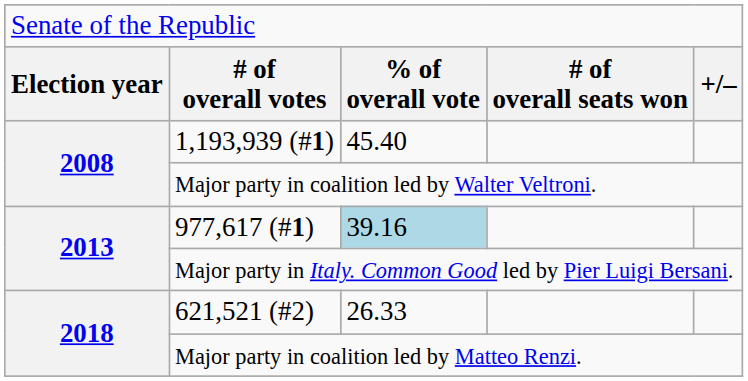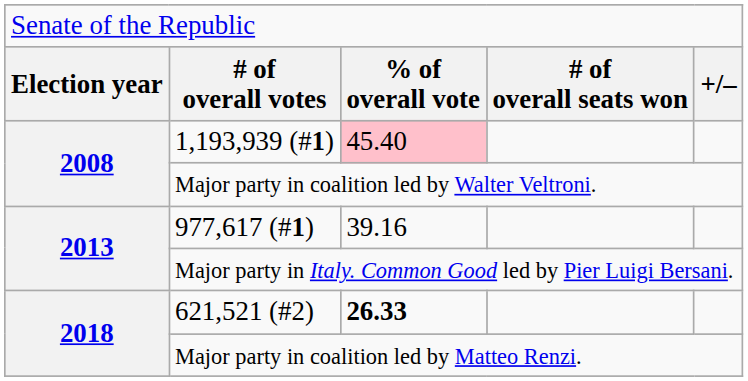(377, 141) no background -> (377, 141) pink background
(377, 226) lightblue background -> (377, 226) no background
(377, 311) normal -> (377, 311) bold
